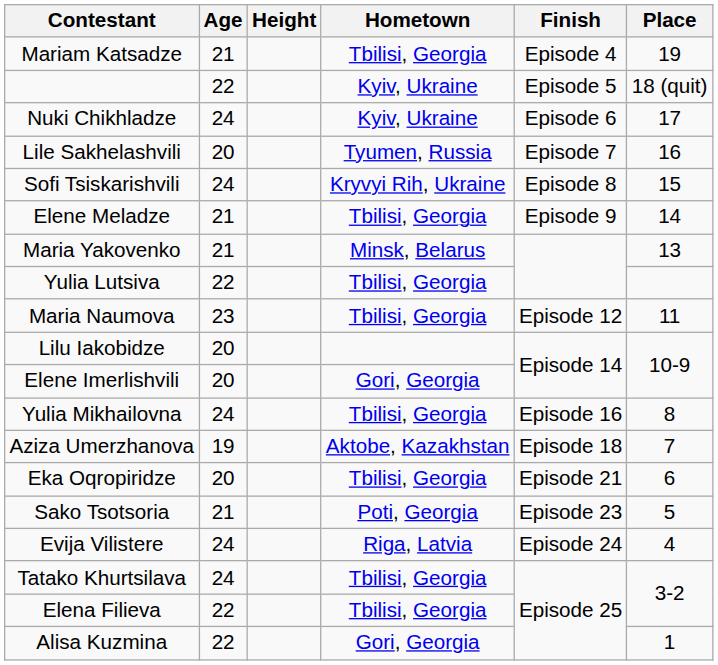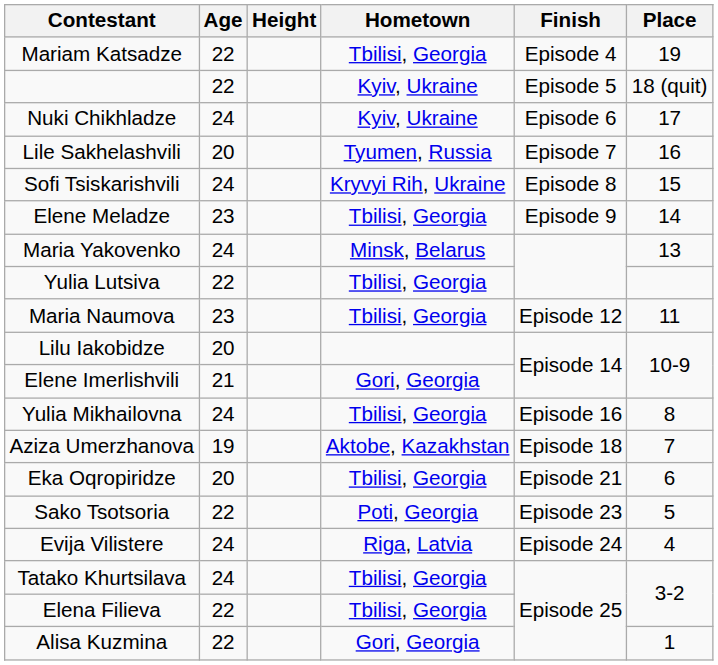(223, 53) 21 -> (223, 53) 22
(223, 217) 21 -> (223, 217) 23
(223, 250) 21 -> (223, 250) 24
(223, 380) 20 -> (223, 380) 21
(223, 511) 21 -> (223, 511) 22
